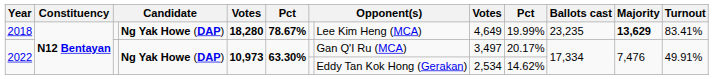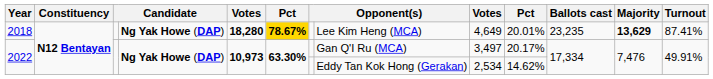(287, 31) no background -> (287, 31) gold background
(526, 31) 19.99% -> (526, 31) 20.01%
(684, 31) 83.41% -> (684, 31) 87.41%
